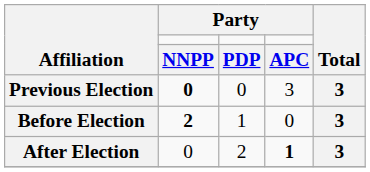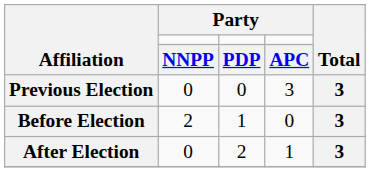(188, 90) bold -> (188, 90) normal
(188, 120) bold -> (188, 120) normal
(289, 151) bold -> (289, 151) normal
